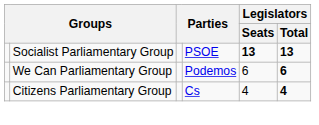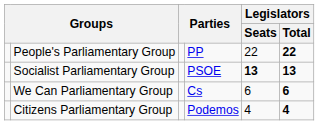+ row: (94, 52)
(211, 71) Podemos -> (195, 91) Cs
(192, 91) Cs -> (213, 110) Podemos
